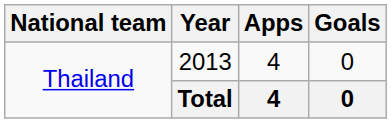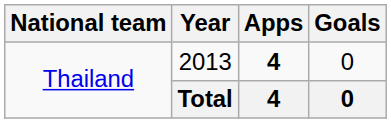(274, 61) normal -> (274, 61) bold
